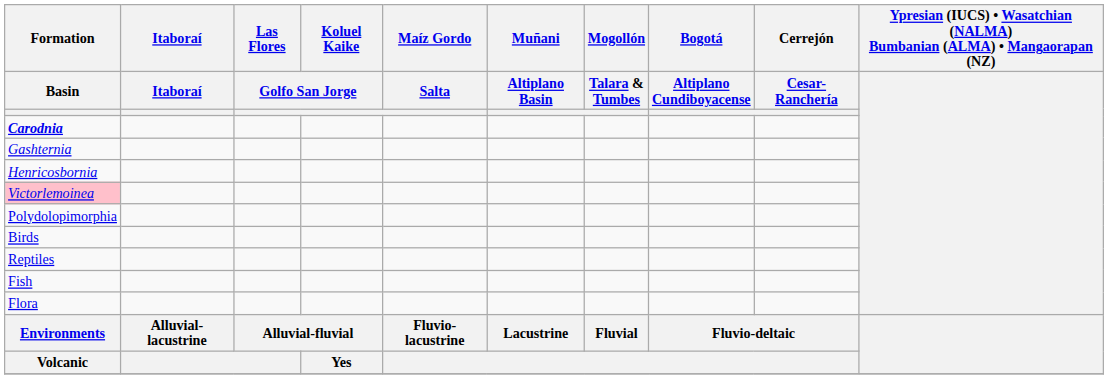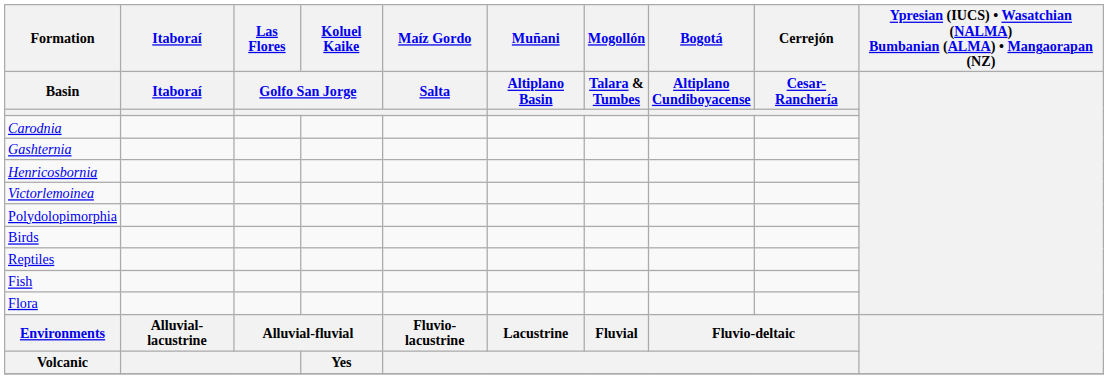(35, 127) bold -> (35, 127) normal
(51, 193) pink background -> (51, 193) no background
